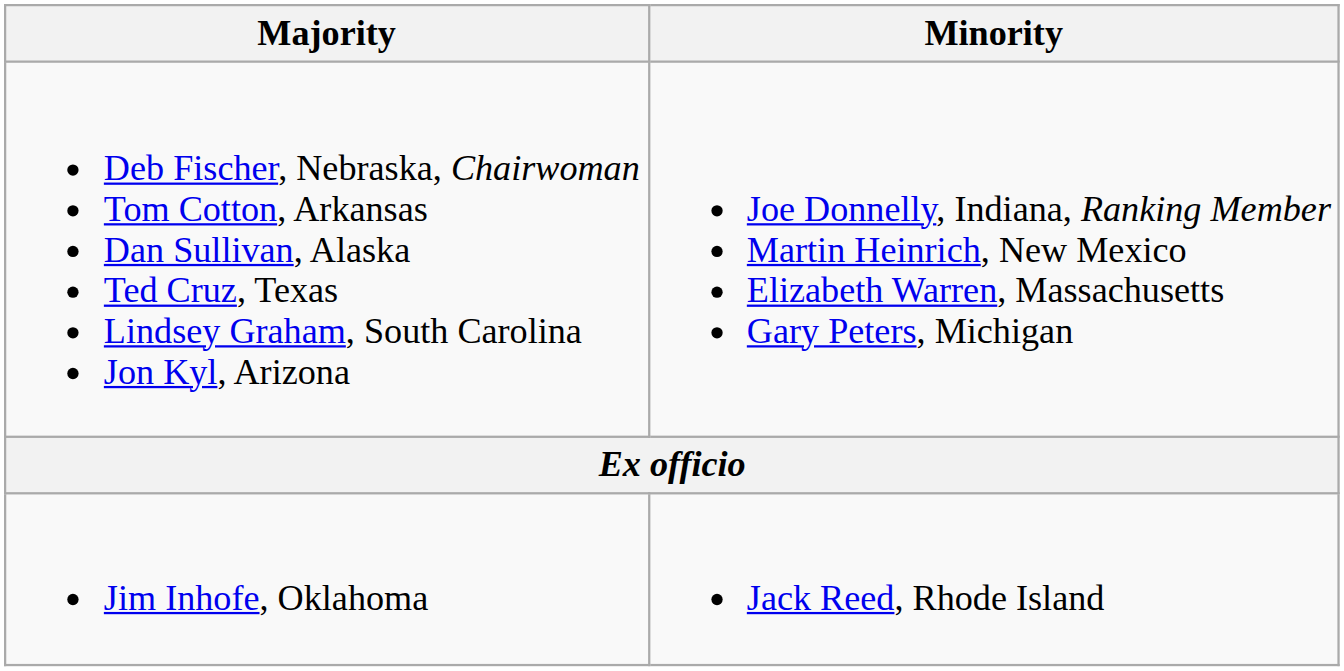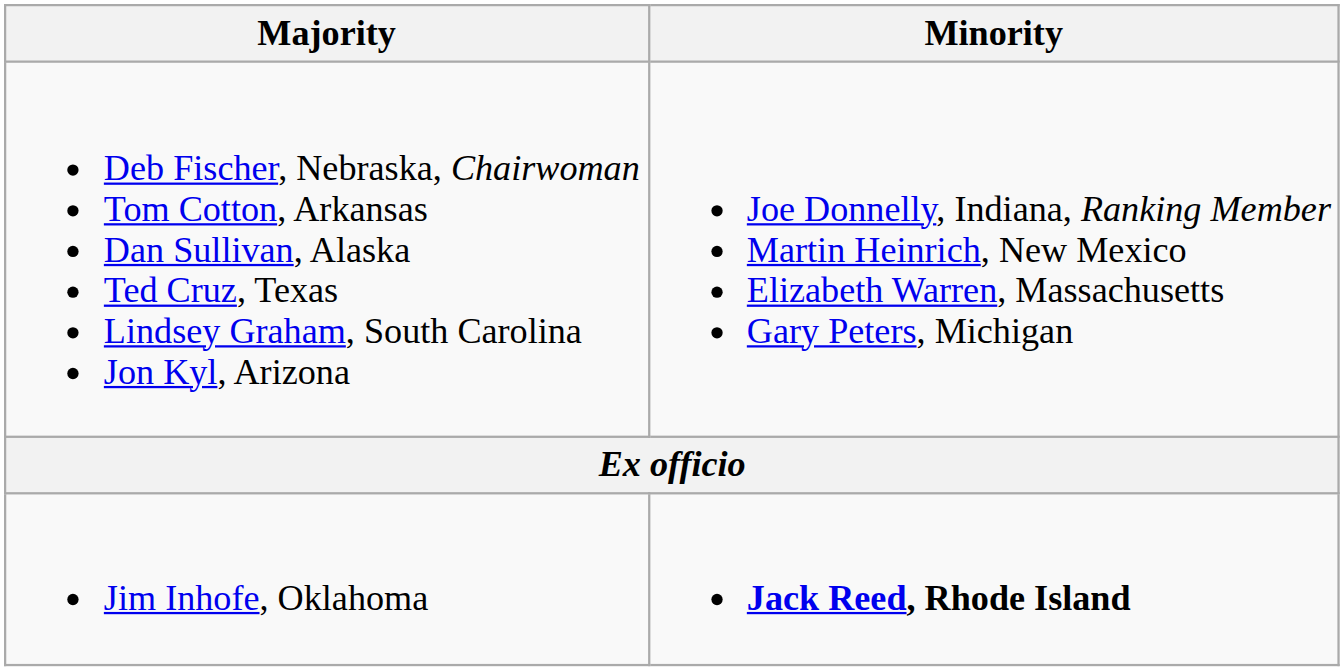(994, 599) normal -> (994, 599) bold
